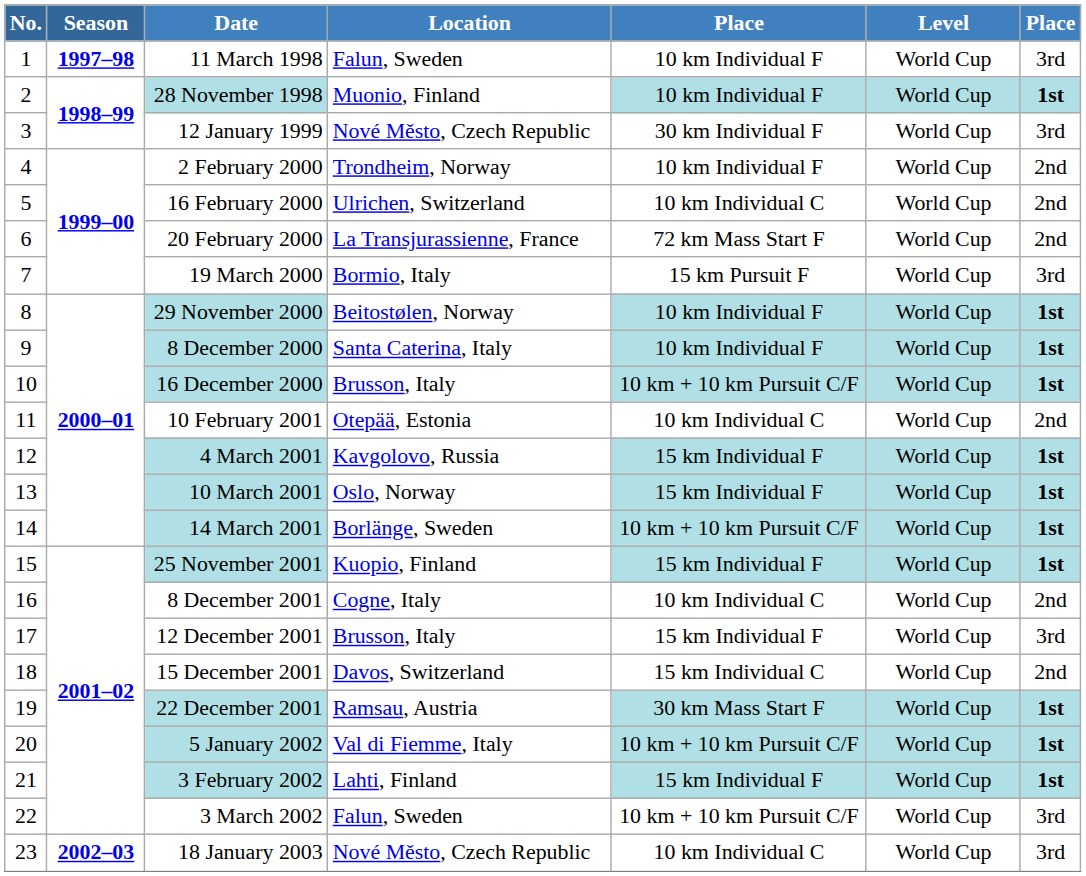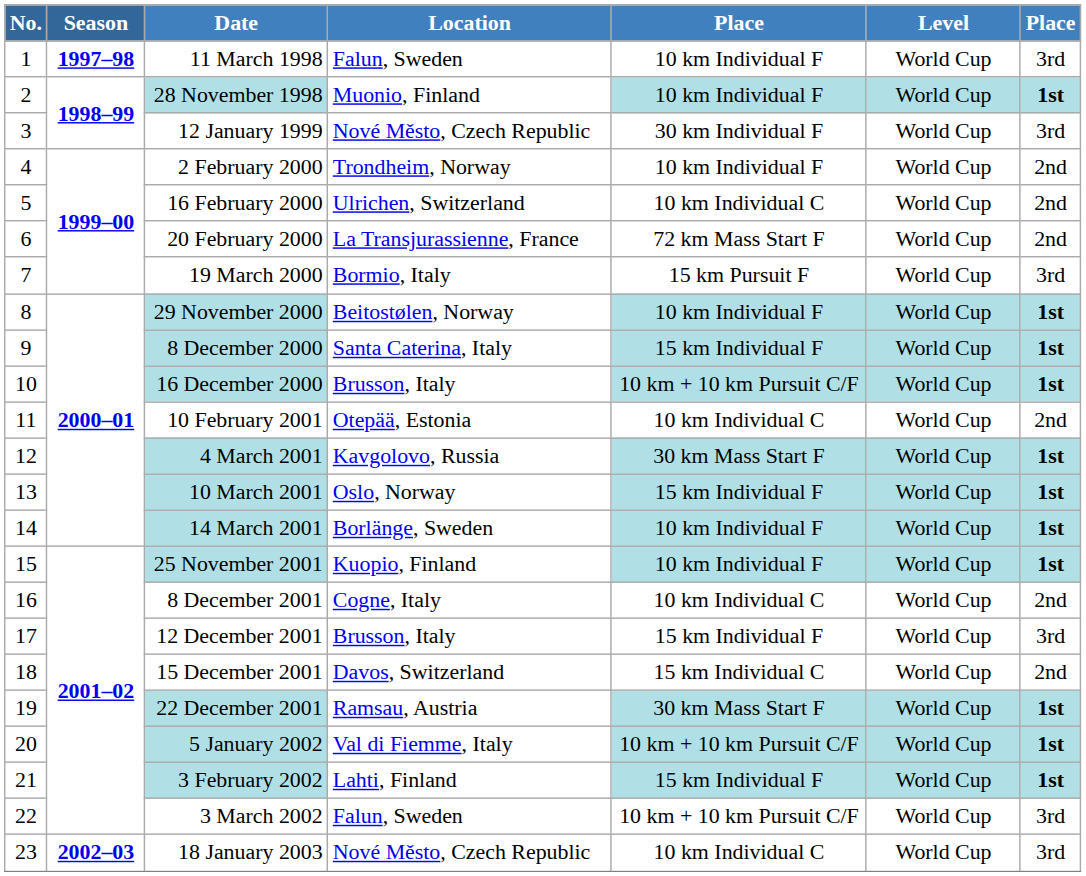(739, 347) 10 km Individual F -> (739, 347) 15 km Individual F
(739, 455) 15 km Individual F -> (739, 455) 30 km Mass Start F
(739, 527) 10 km + 10 km Pursuit C/F -> (739, 527) 10 km Individual F
(739, 564) 15 km Individual F -> (739, 564) 10 km Individual F
